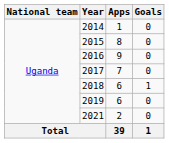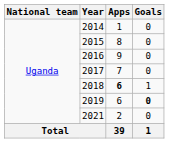(119, 86) normal -> (119, 86) bold
(148, 101) normal -> (148, 101) bold
